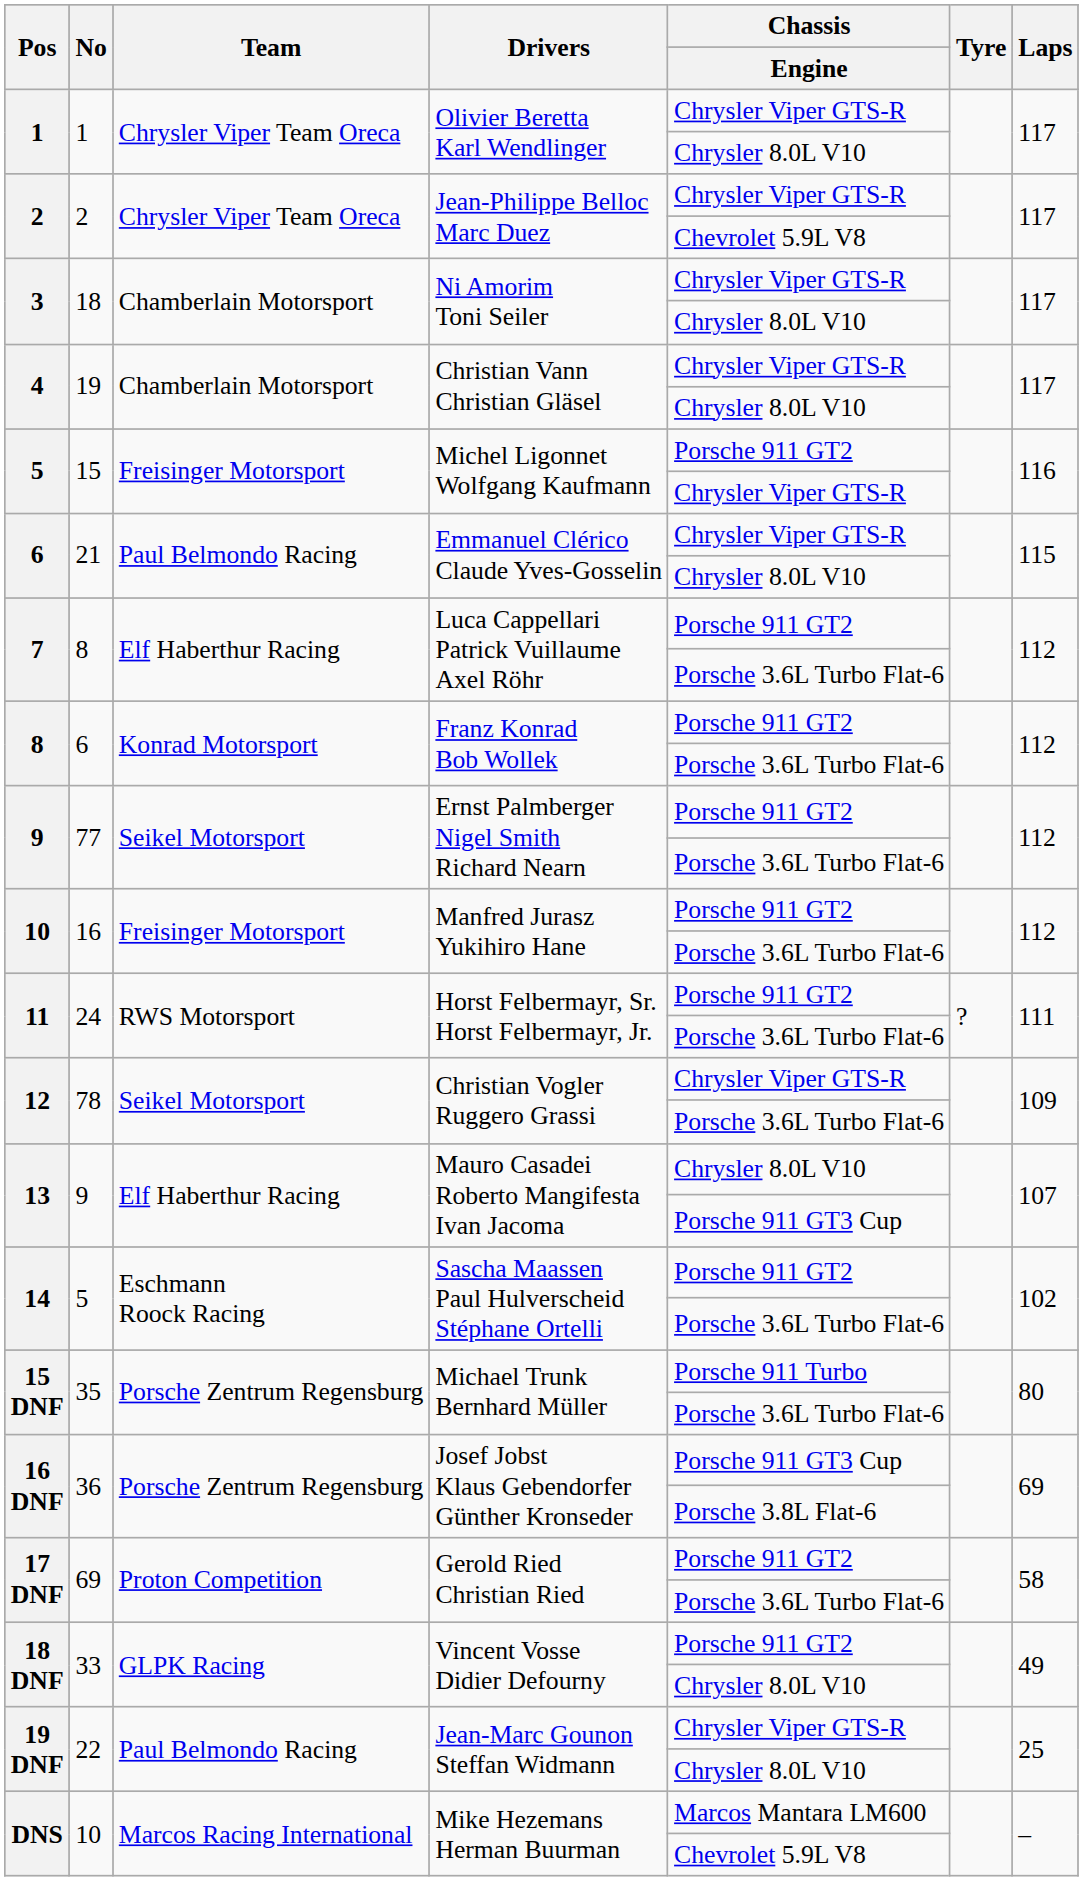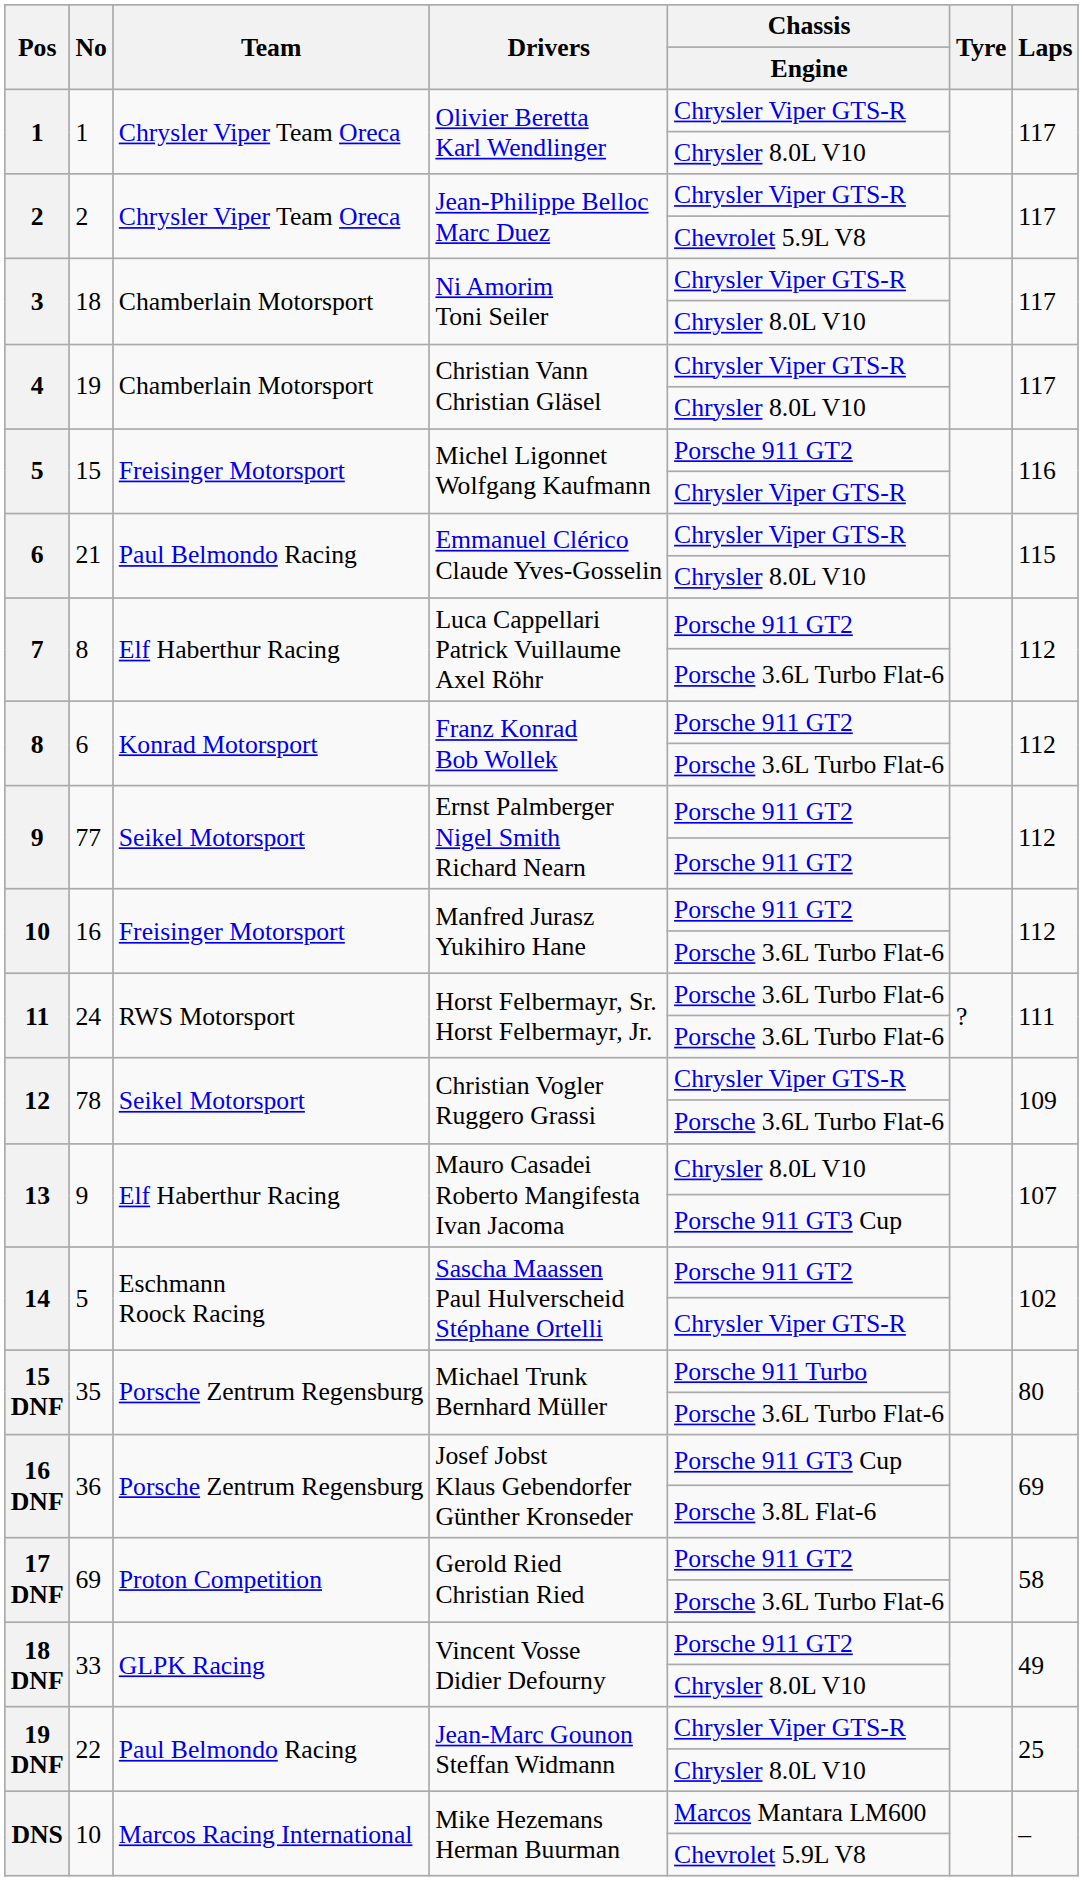(809, 862) Porsche 3.6L Turbo Flat-6 -> (763, 862) Porsche 911 GT2
(763, 994) Porsche 911 GT2 -> (809, 994) Porsche 3.6L Turbo Flat-6
(809, 1323) Porsche 3.6L Turbo Flat-6 -> (790, 1323) Chrysler Viper GTS-R
